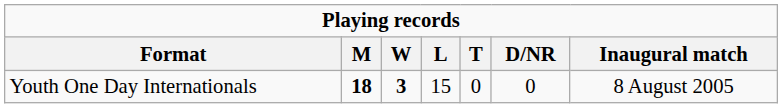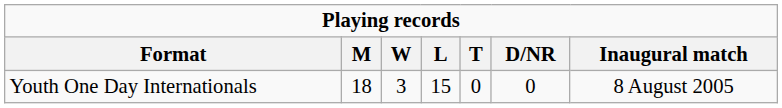(362, 86) bold -> (362, 86) normal
(401, 86) bold -> (401, 86) normal
